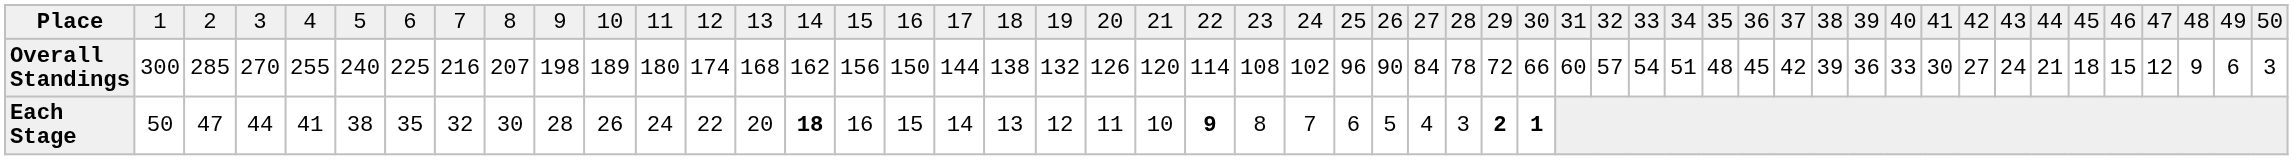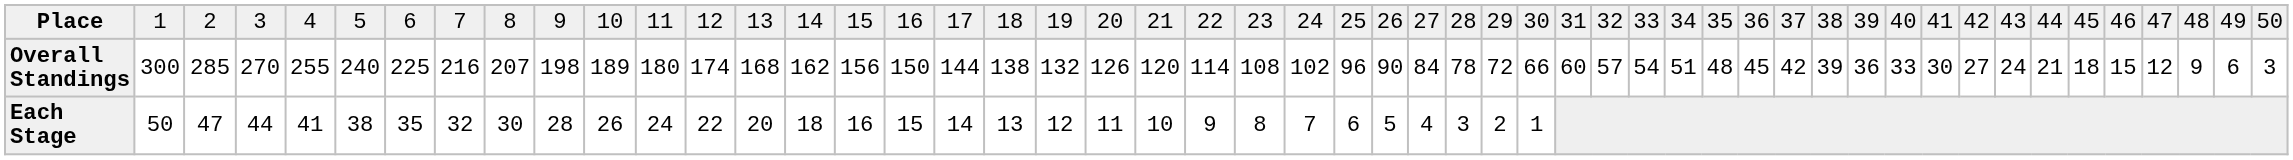(810, 126) bold -> (810, 126) normal
(1210, 126) bold -> (1210, 126) normal
(1500, 126) bold -> (1500, 126) normal
(1537, 126) bold -> (1537, 126) normal
